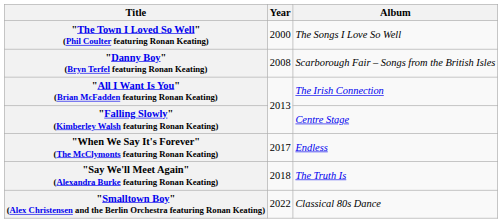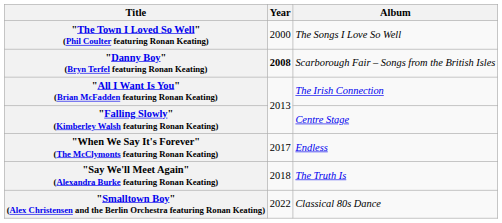(280, 63) normal -> (280, 63) bold
